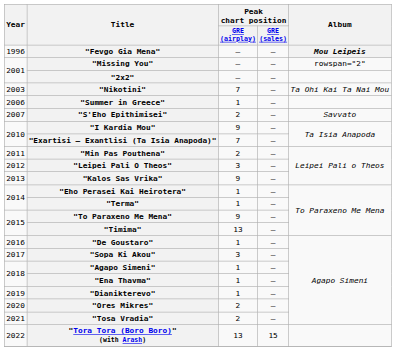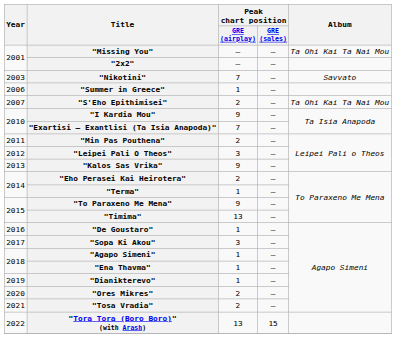- row: (123, 51)
(340, 64) rowspan="2" -> (340, 51) Ta Ohi Kai Ta Nai Mou
(340, 89) Ta Ohi Kai Ta Nai Mou -> (340, 77) Savvato
(340, 115) Savvato -> (340, 102) Ta Ohi Kai Ta Nai Mou
(238, 191) 1 -> (238, 178) 2
